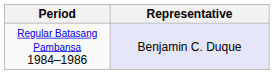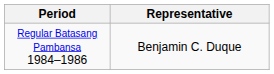(189, 46) lavender background -> (189, 46) no background
